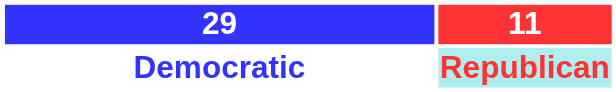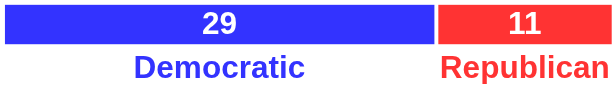(525, 67) paleturquoise background -> (525, 67) no background
